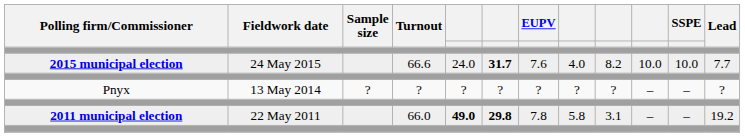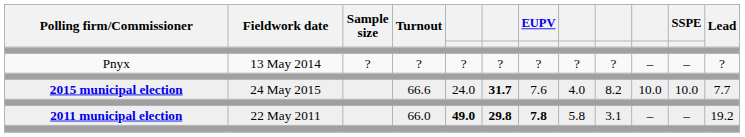rows swapped: (116, 63) <-> (116, 89)
(538, 115) normal -> (538, 115) bold
